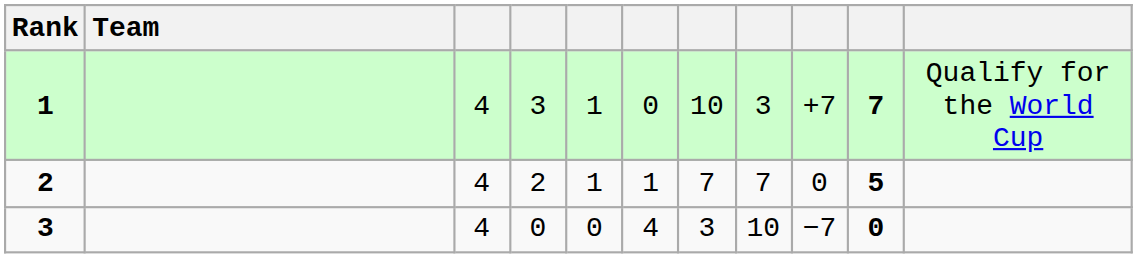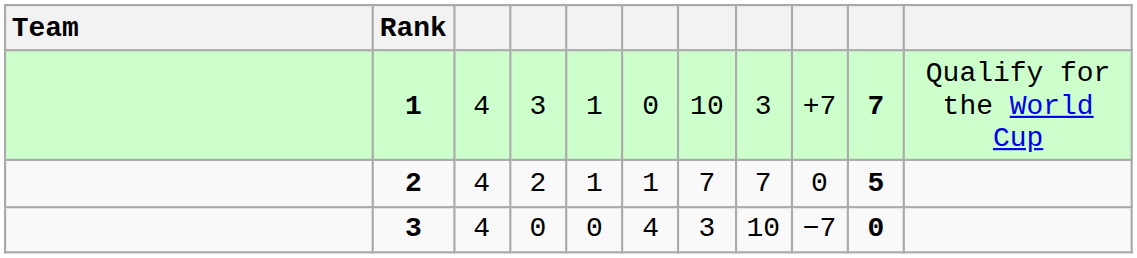columns swapped: (45, 28) <-> (126, 28)
